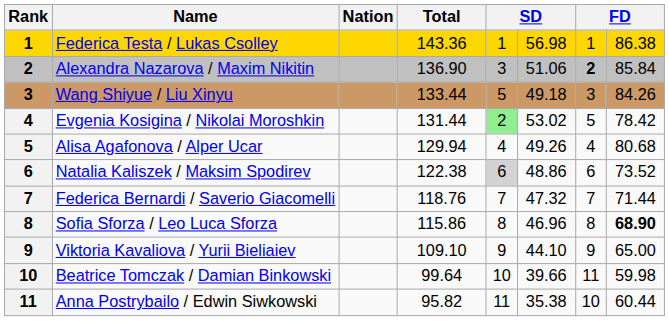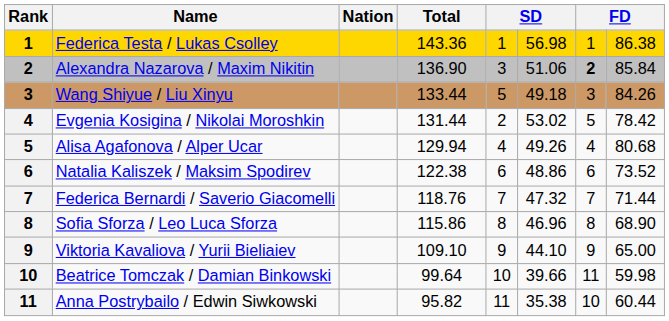(502, 120) lightgreen background -> (502, 120) no background
(502, 172) lightgrey background -> (502, 172) no background
(635, 224) bold -> (635, 224) normal
